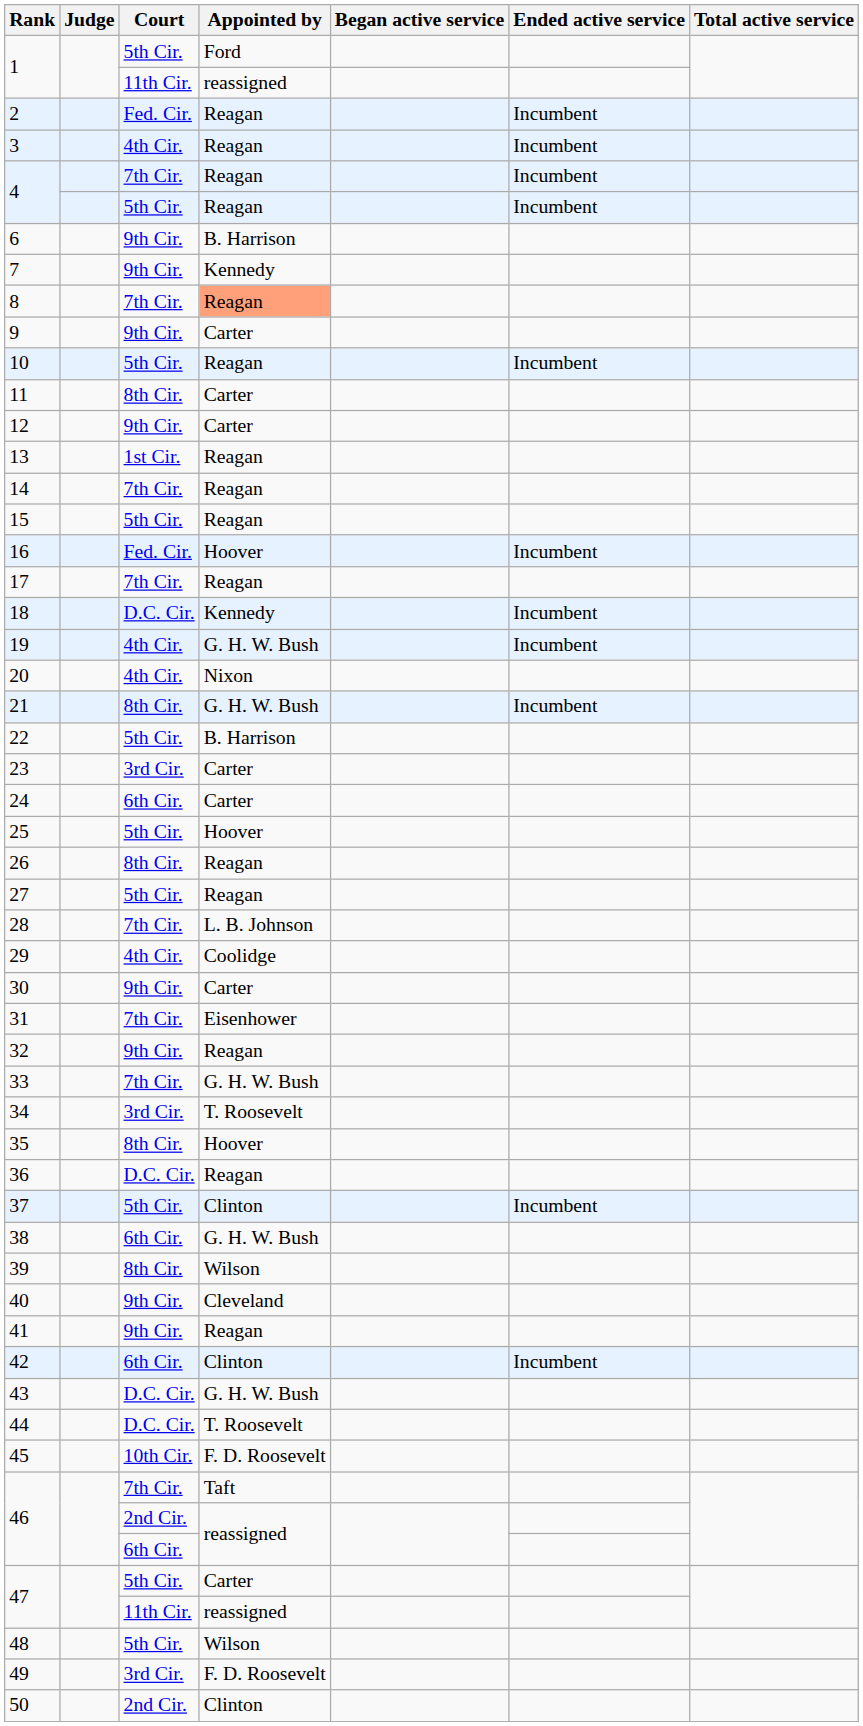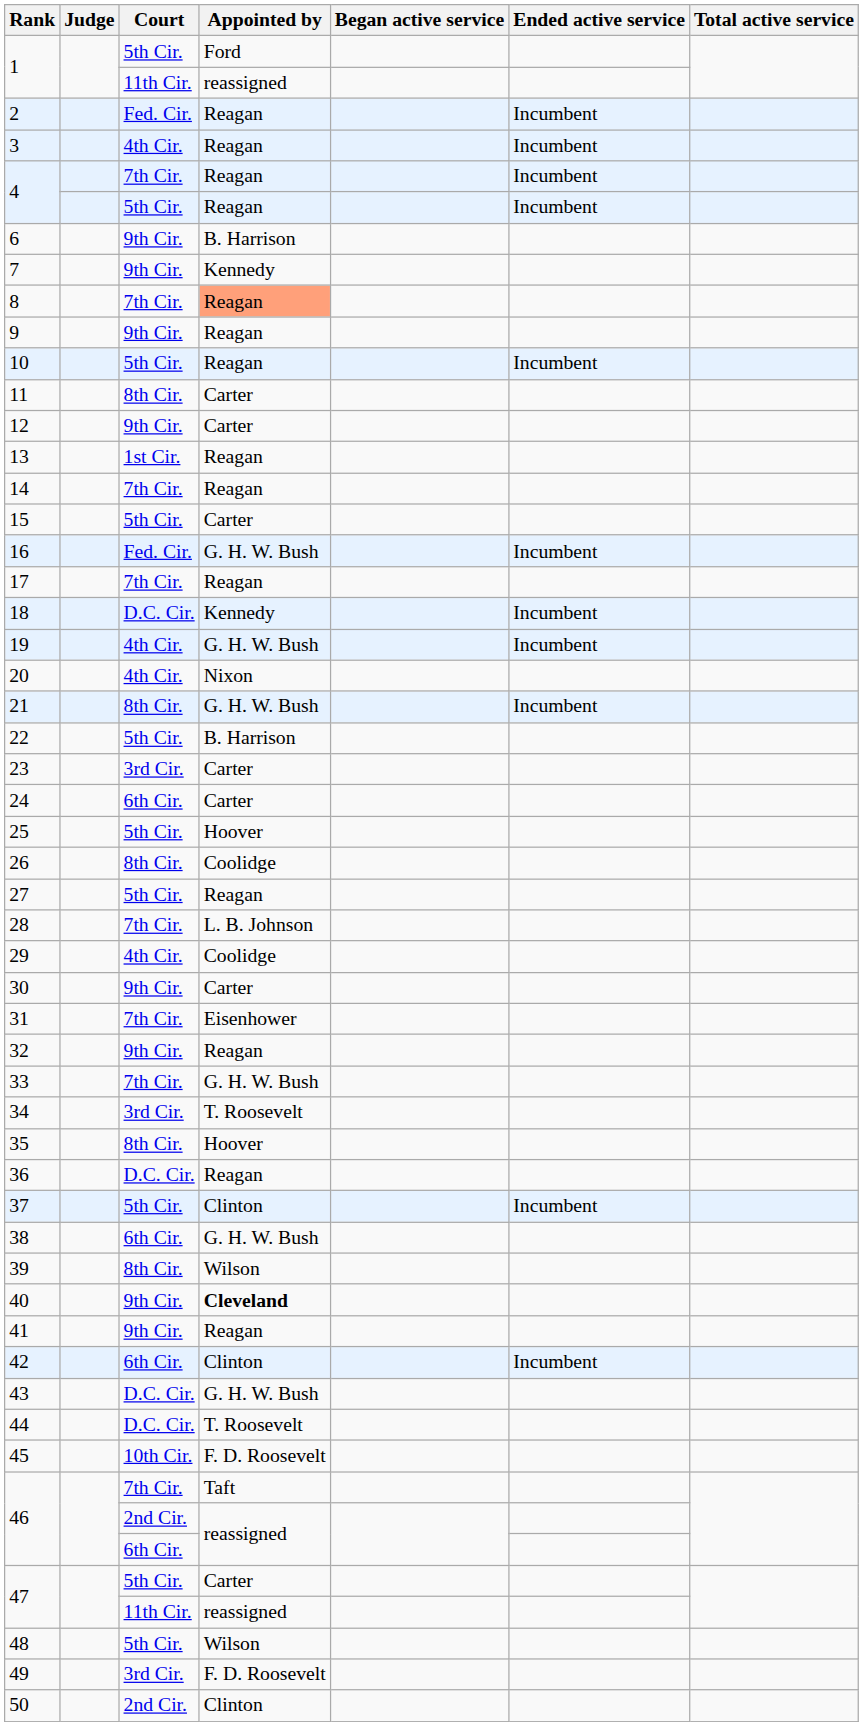(228, 332) Carter -> (233, 332) Reagan
(233, 519) Reagan -> (228, 519) Carter
(233, 550) Hoover -> (261, 550) G. H. W. Bush
(233, 862) Reagan -> (240, 862) Coolidge
(244, 1299) normal -> (246, 1299) bold
